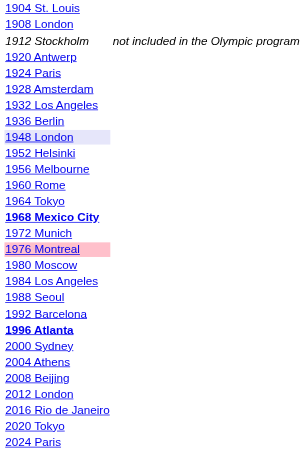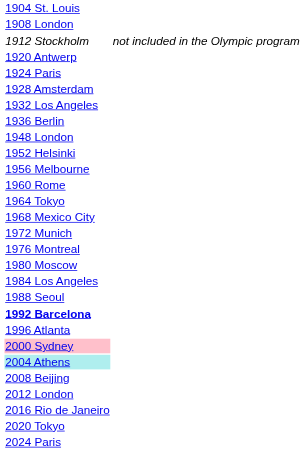(39, 137) lavender background -> (39, 137) no background
(52, 217) bold -> (50, 217) normal
(43, 249) pink background -> (43, 249) no background
(46, 314) normal -> (48, 314) bold
(39, 330) bold -> (38, 330) normal
(39, 346) no background -> (39, 346) pink background
(38, 362) no background -> (38, 362) paleturquoise background
